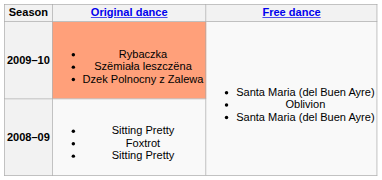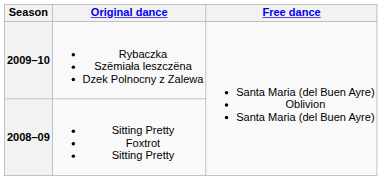(129, 66) lightsalmon background -> (129, 66) no background
